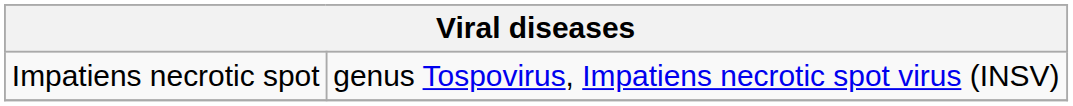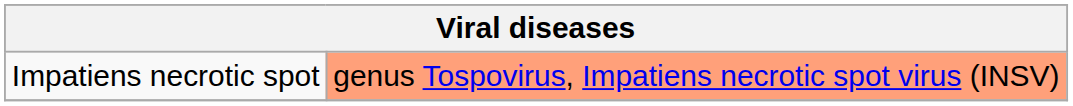(696, 75) no background -> (696, 75) lightsalmon background
